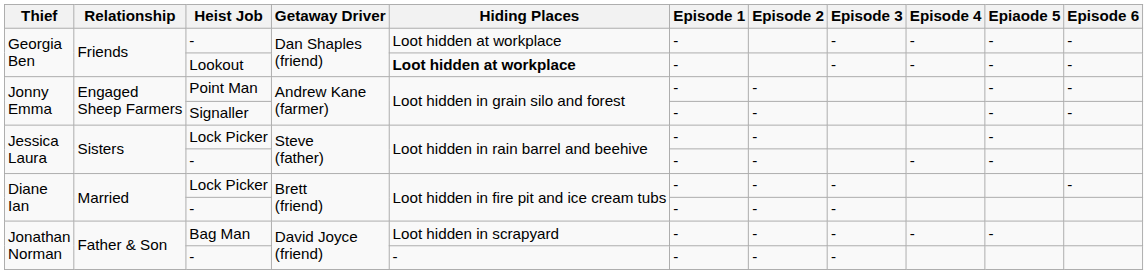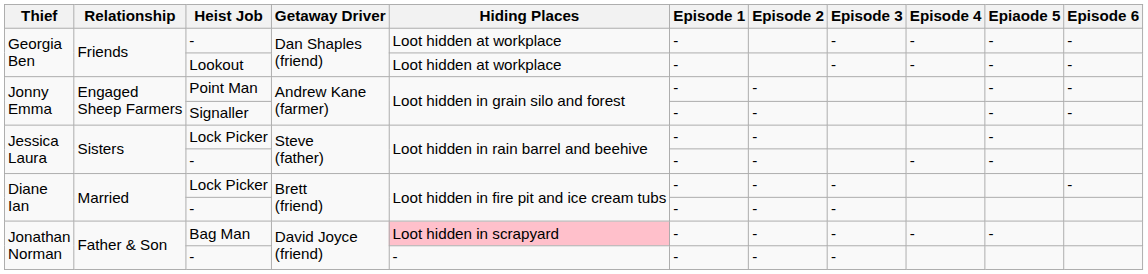(484, 64) bold -> (477, 64) normal
(476, 233) no background -> (476, 233) pink background
